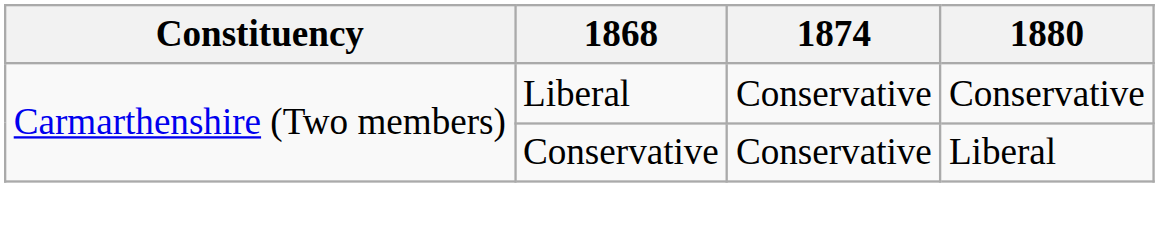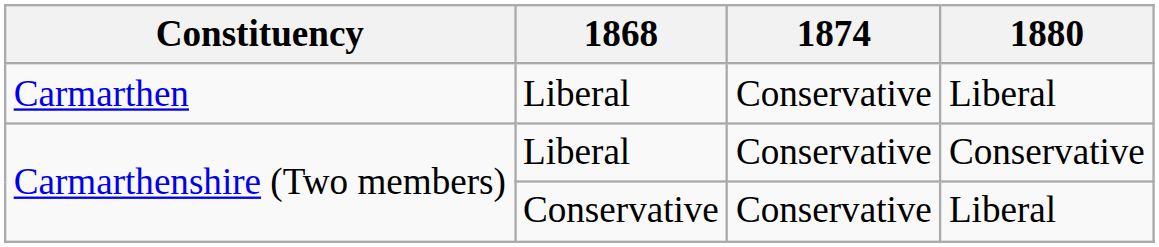+ row: (101, 92)
